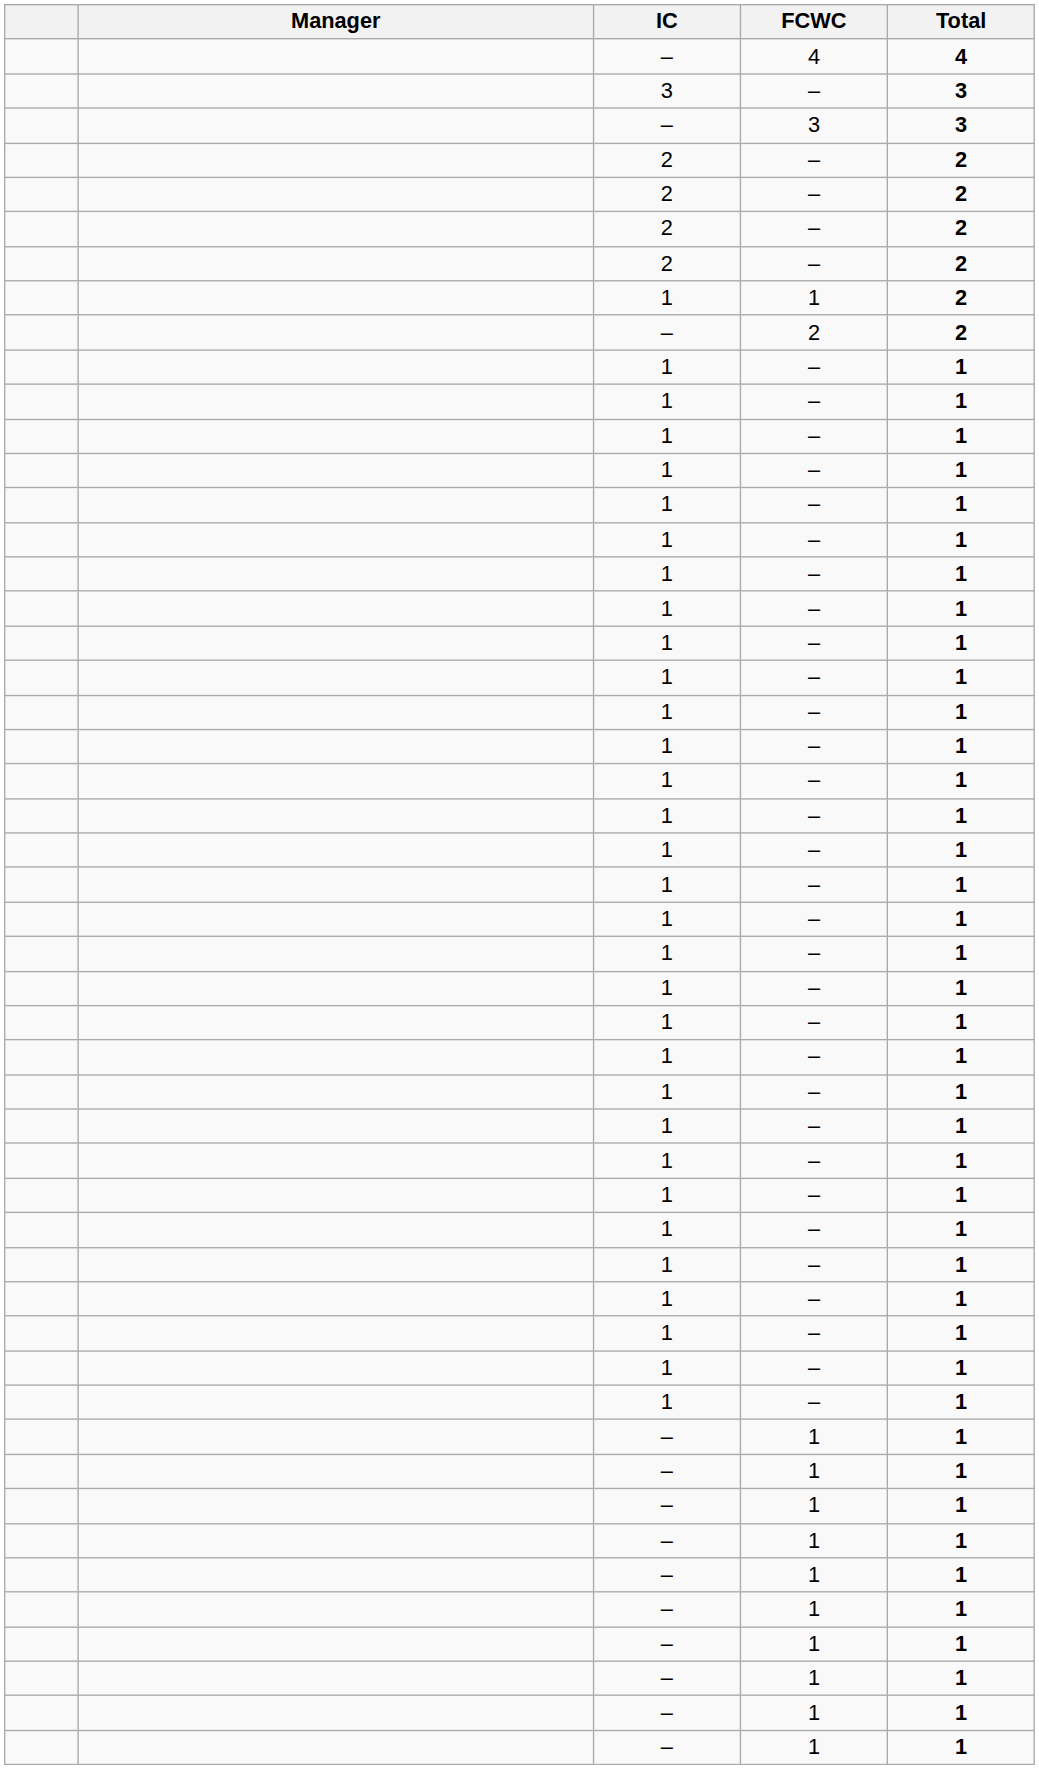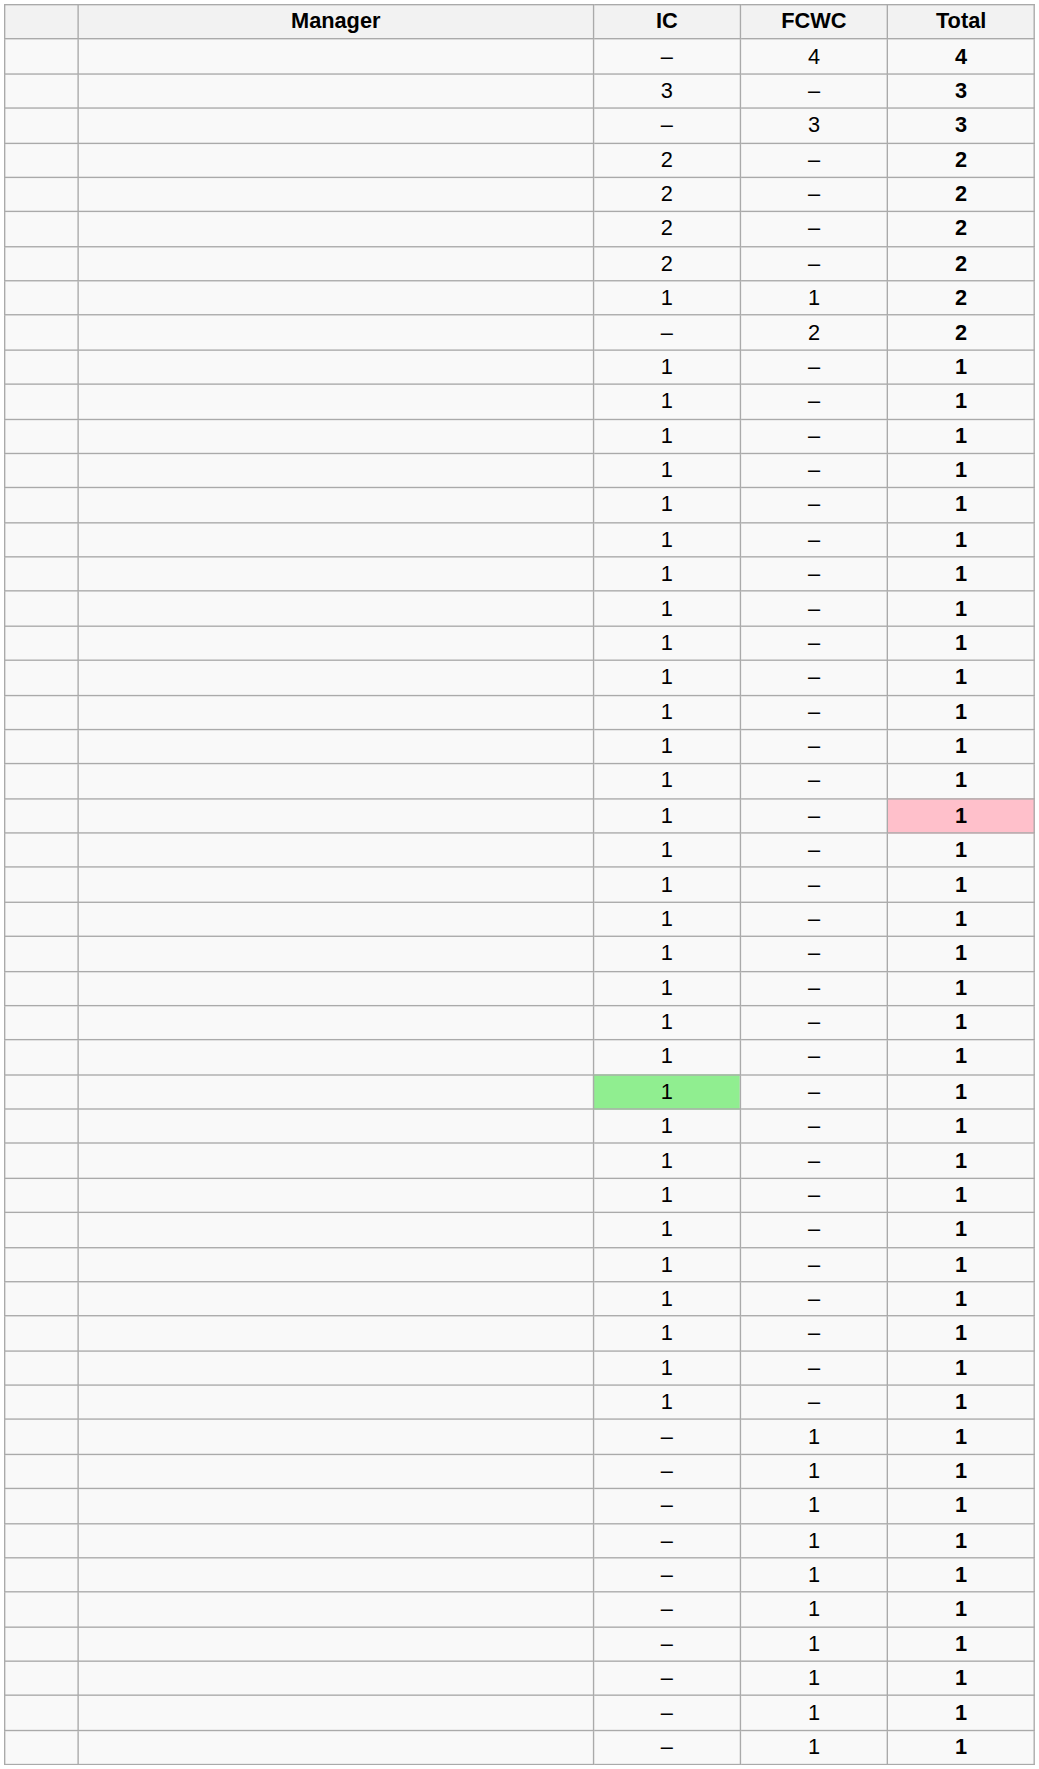(961, 815) no background -> (961, 815) pink background
(667, 1091) no background -> (667, 1091) lightgreen background
